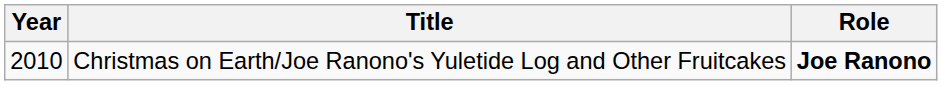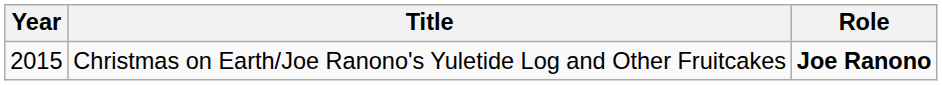(36, 60) 2010 -> (36, 60) 2015
